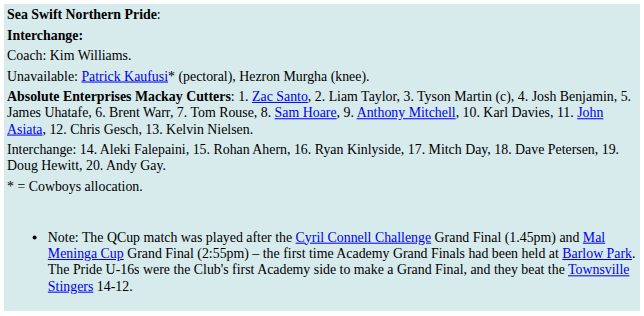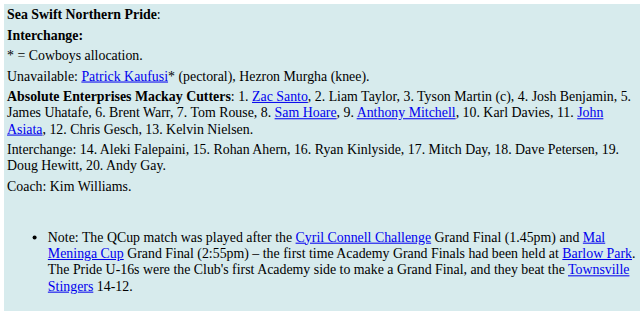(69, 56) Coach: Kim Williams. -> (75, 56) * = Cowboys allocation.
(75, 186) * = Cowboys allocation. -> (69, 186) Coach: Kim Williams.
